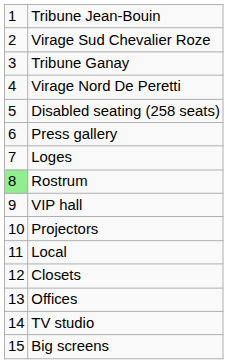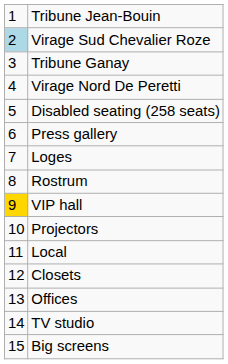(12, 39) no background -> (12, 39) lightblue background
(12, 181) lightgreen background -> (12, 181) no background
(12, 205) no background -> (12, 205) gold background
